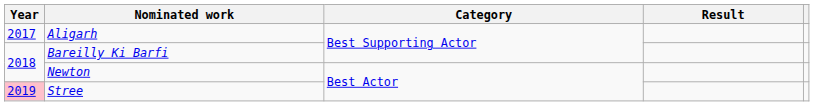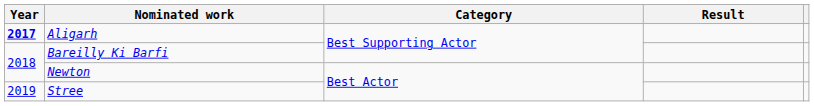(22, 33) normal -> (22, 33) bold
(22, 91) pink background -> (22, 91) no background
